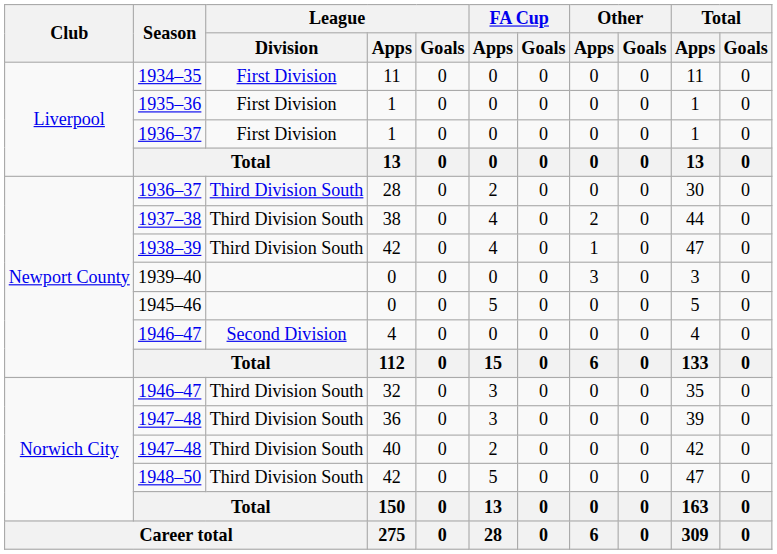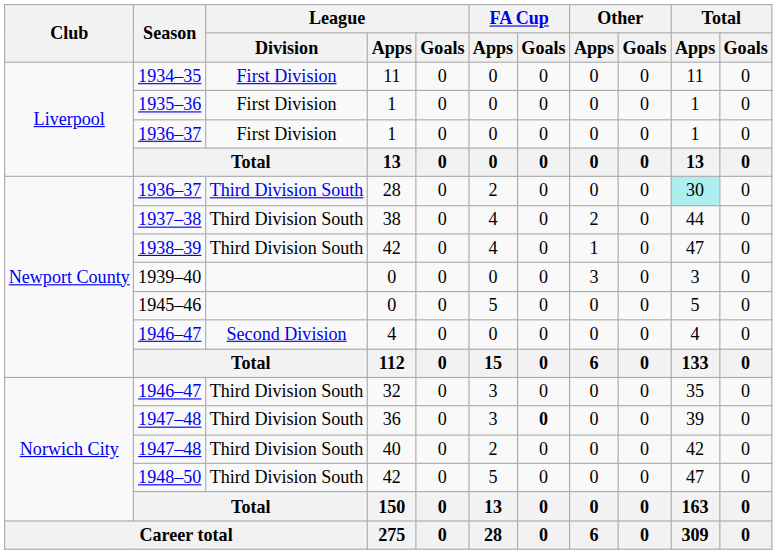(695, 190) no background -> (695, 190) paleturquoise background
(543, 420) normal -> (543, 420) bold
